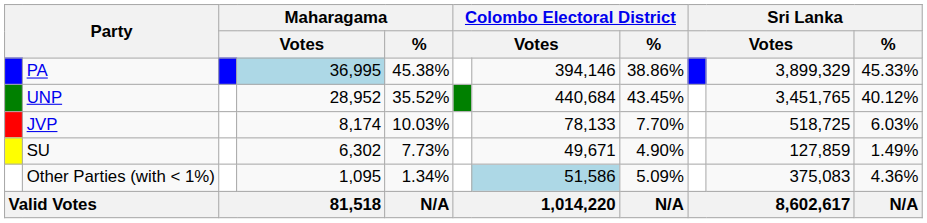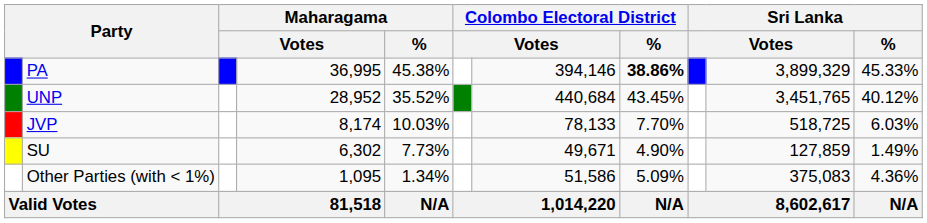(355, 71) lightblue background -> (355, 71) no background
(655, 71) normal -> (655, 71) bold
(590, 177) lightblue background -> (590, 177) no background
